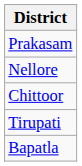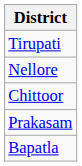(40, 43) Prakasam -> (35, 43) Tirupati
(35, 122) Tirupati -> (40, 122) Prakasam
